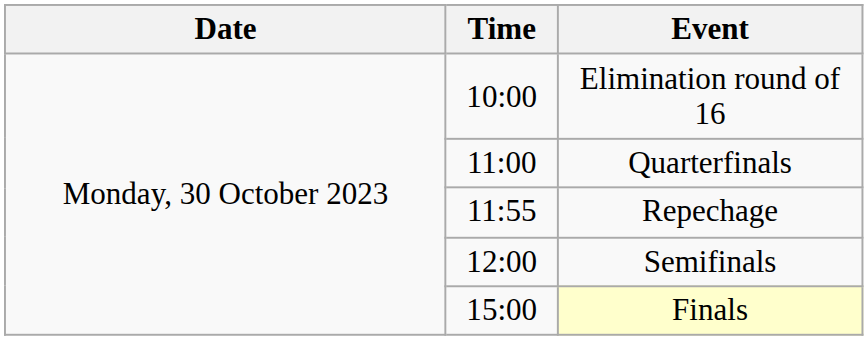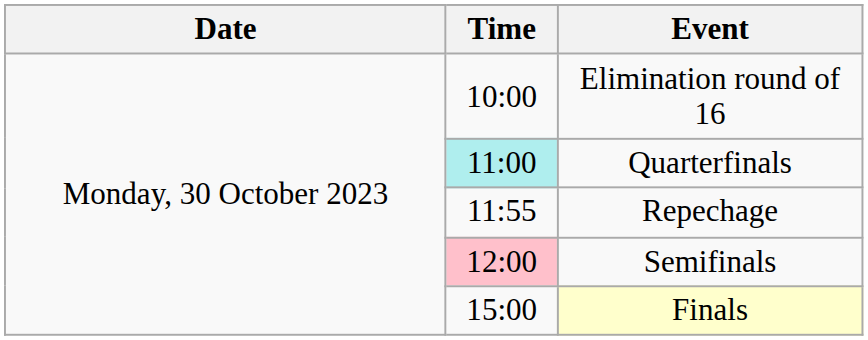(502, 162) no background -> (502, 162) paleturquoise background
(502, 260) no background -> (502, 260) pink background
